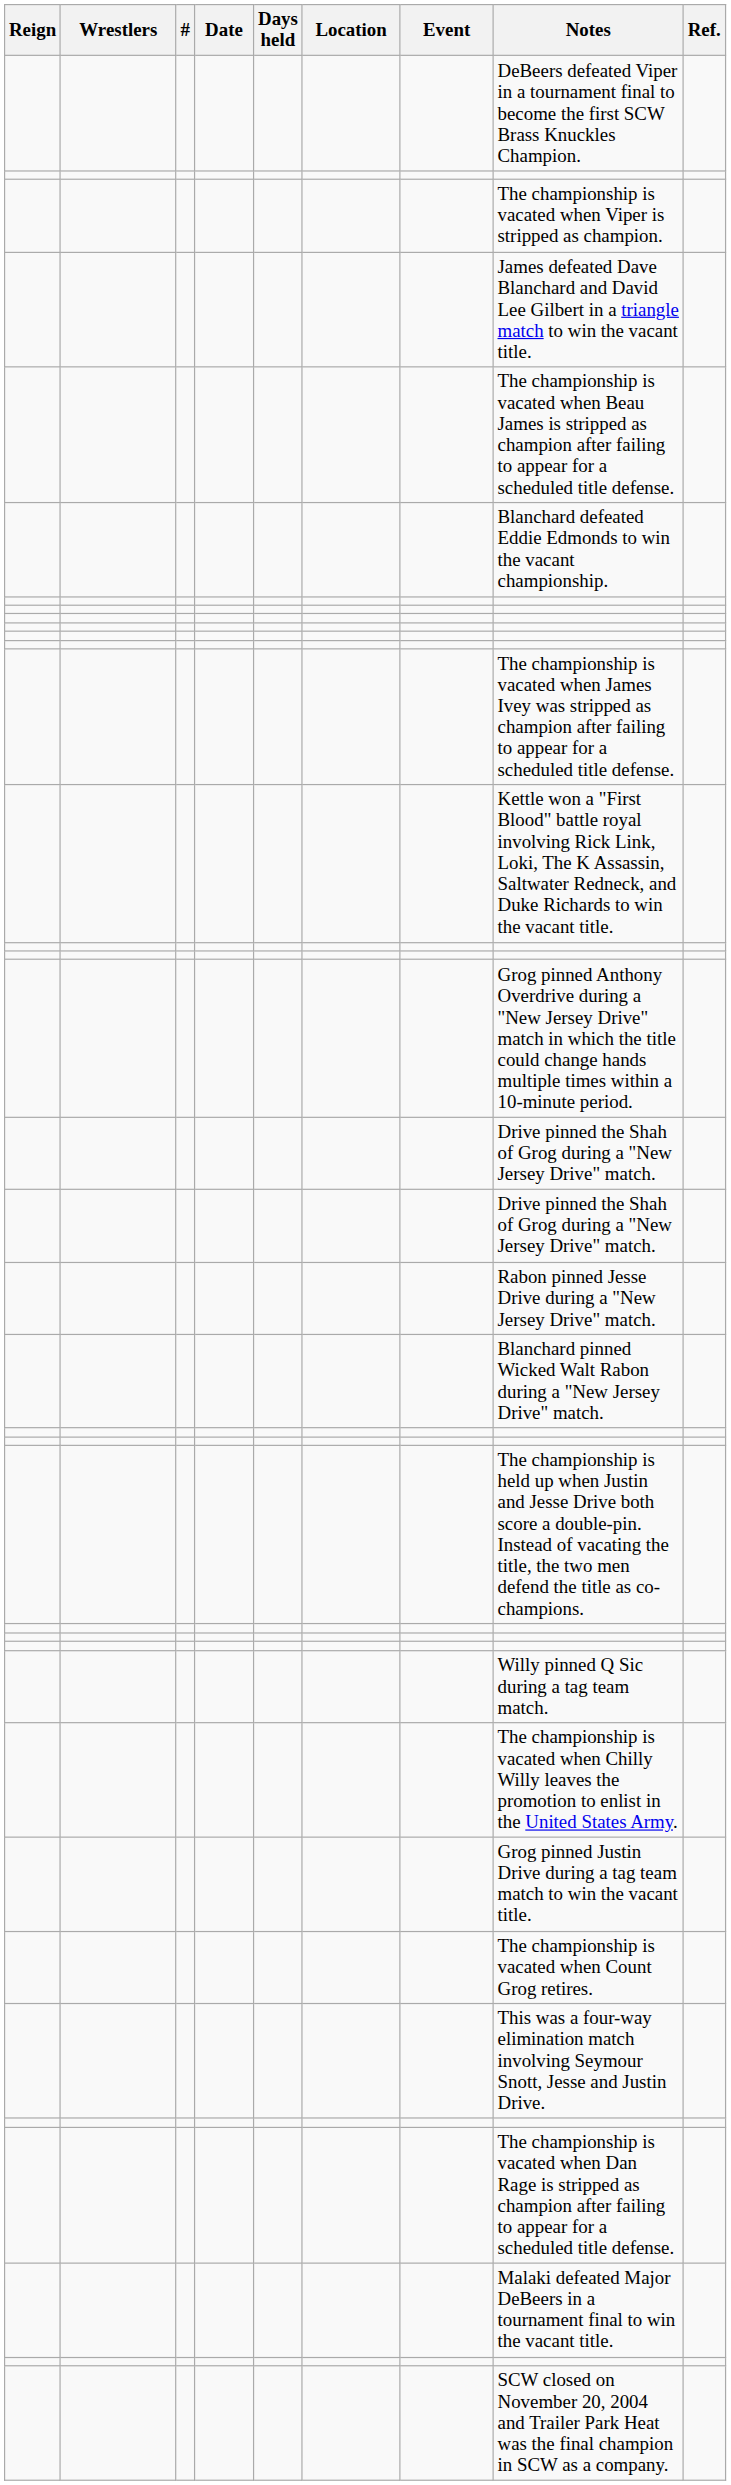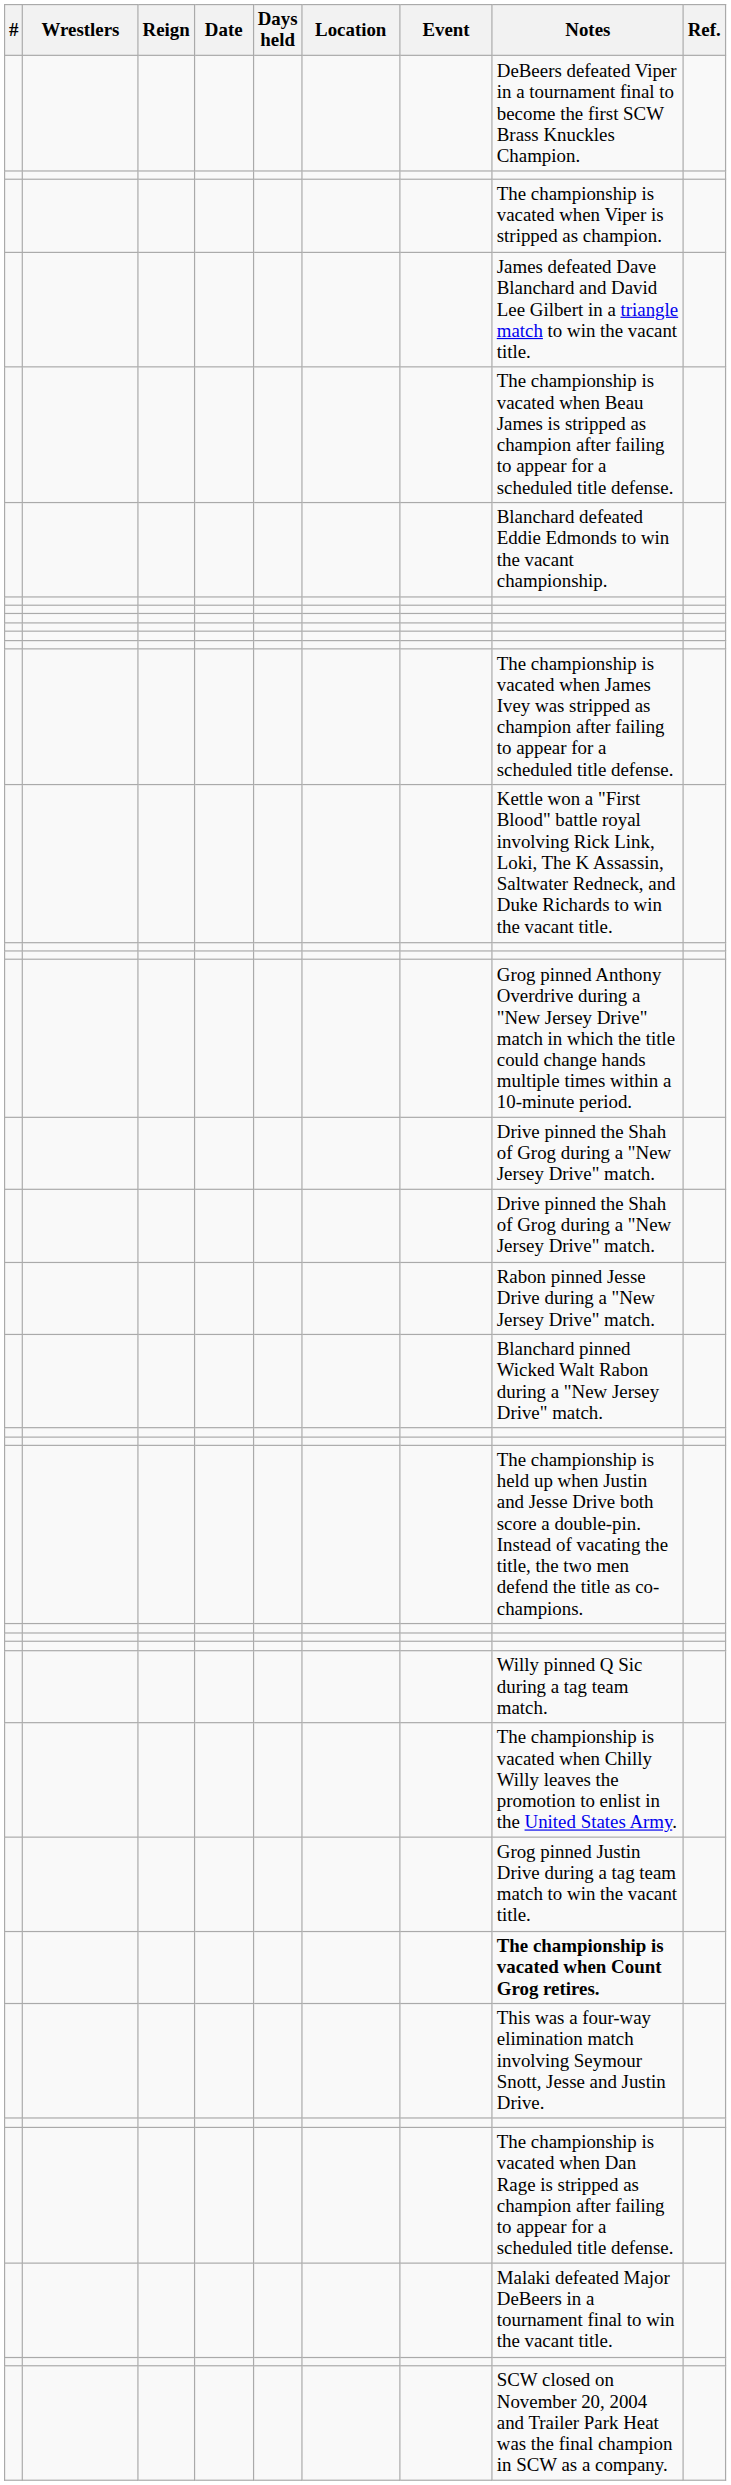columns swapped: (185, 30) <-> (33, 30)
(576, 1967) normal -> (580, 1967) bold
